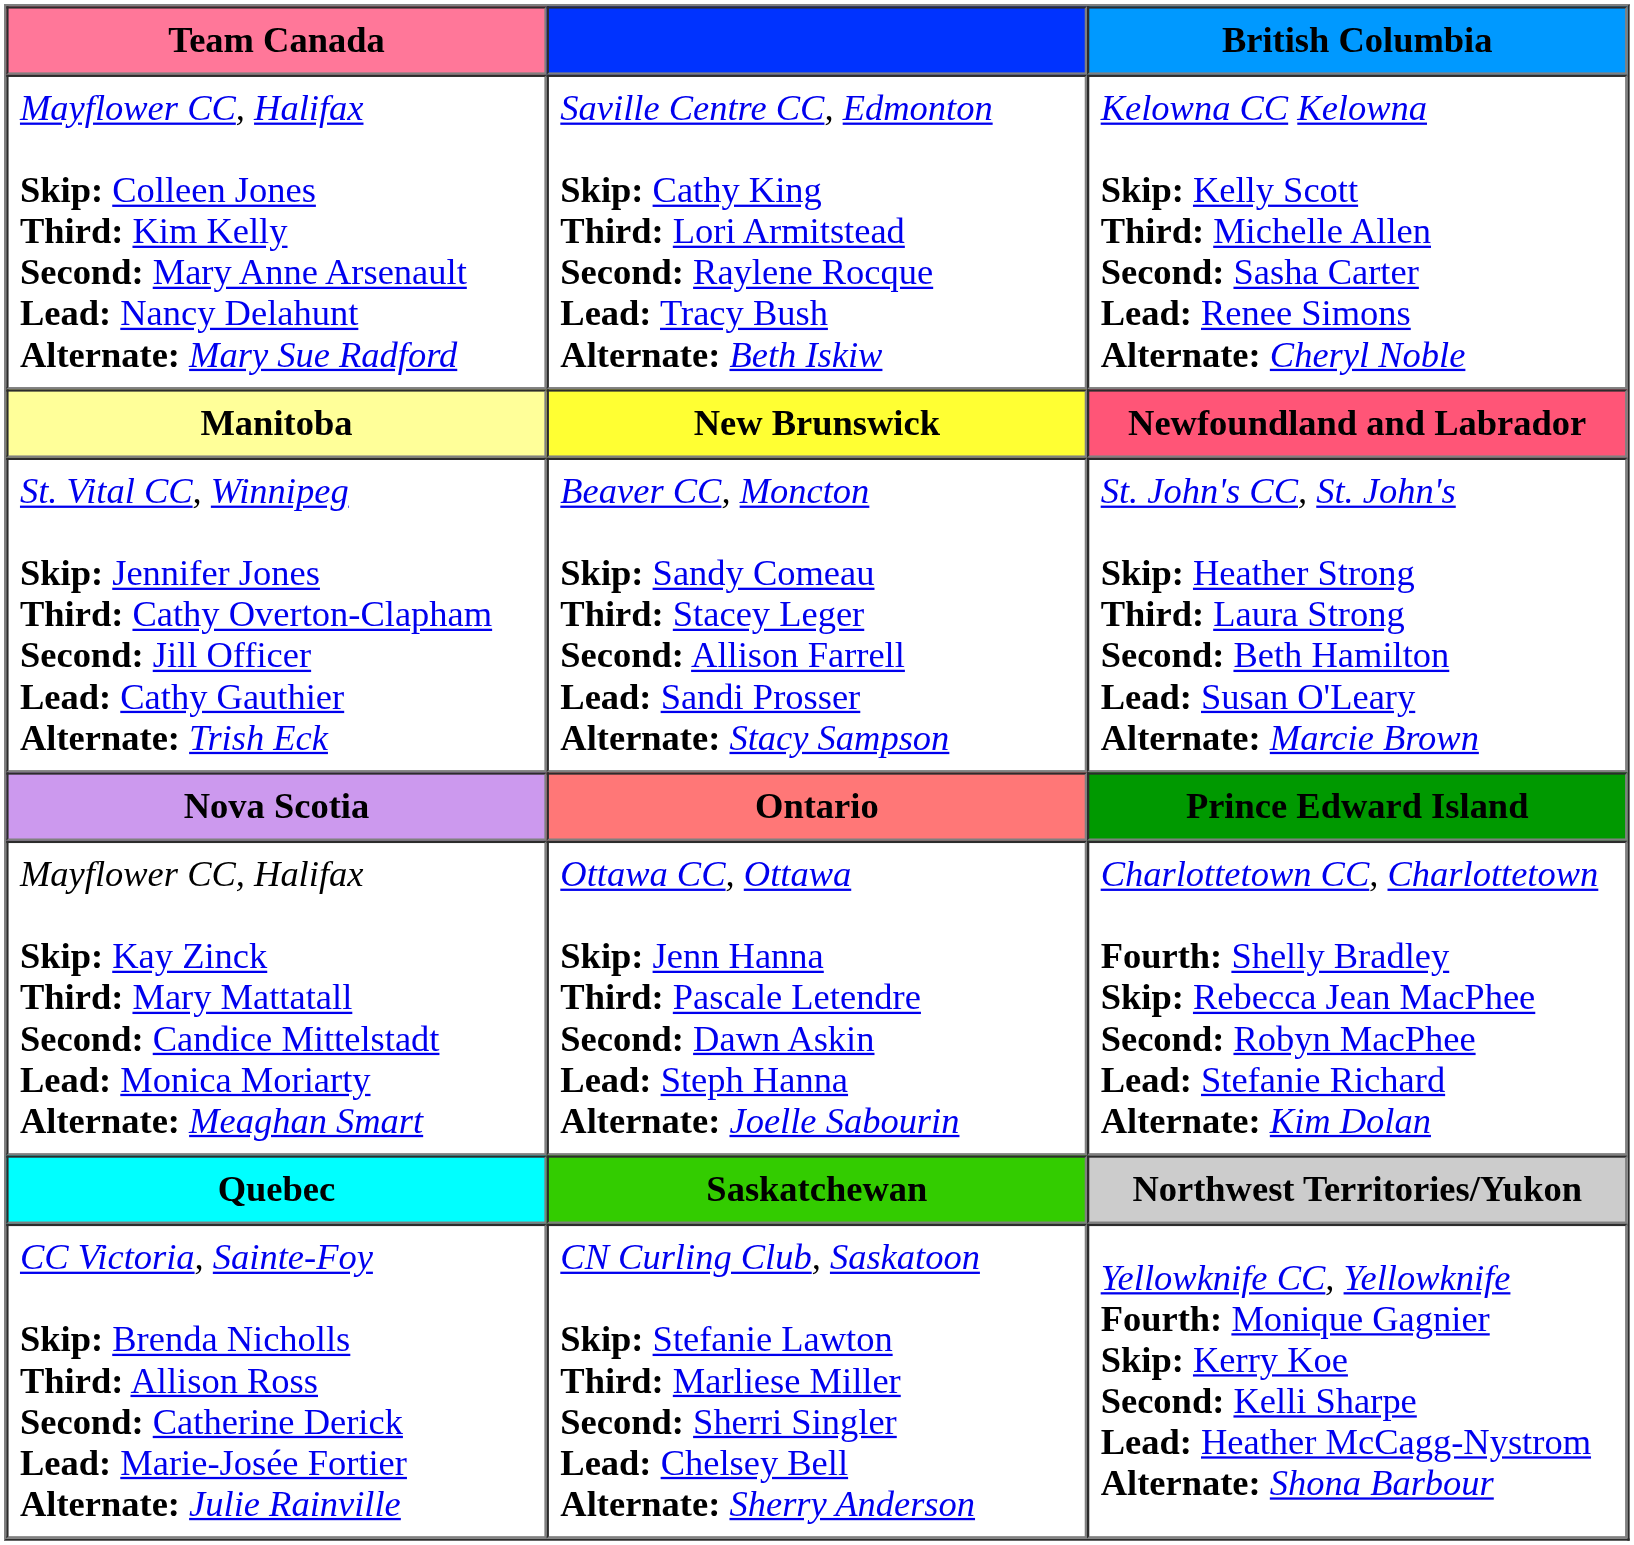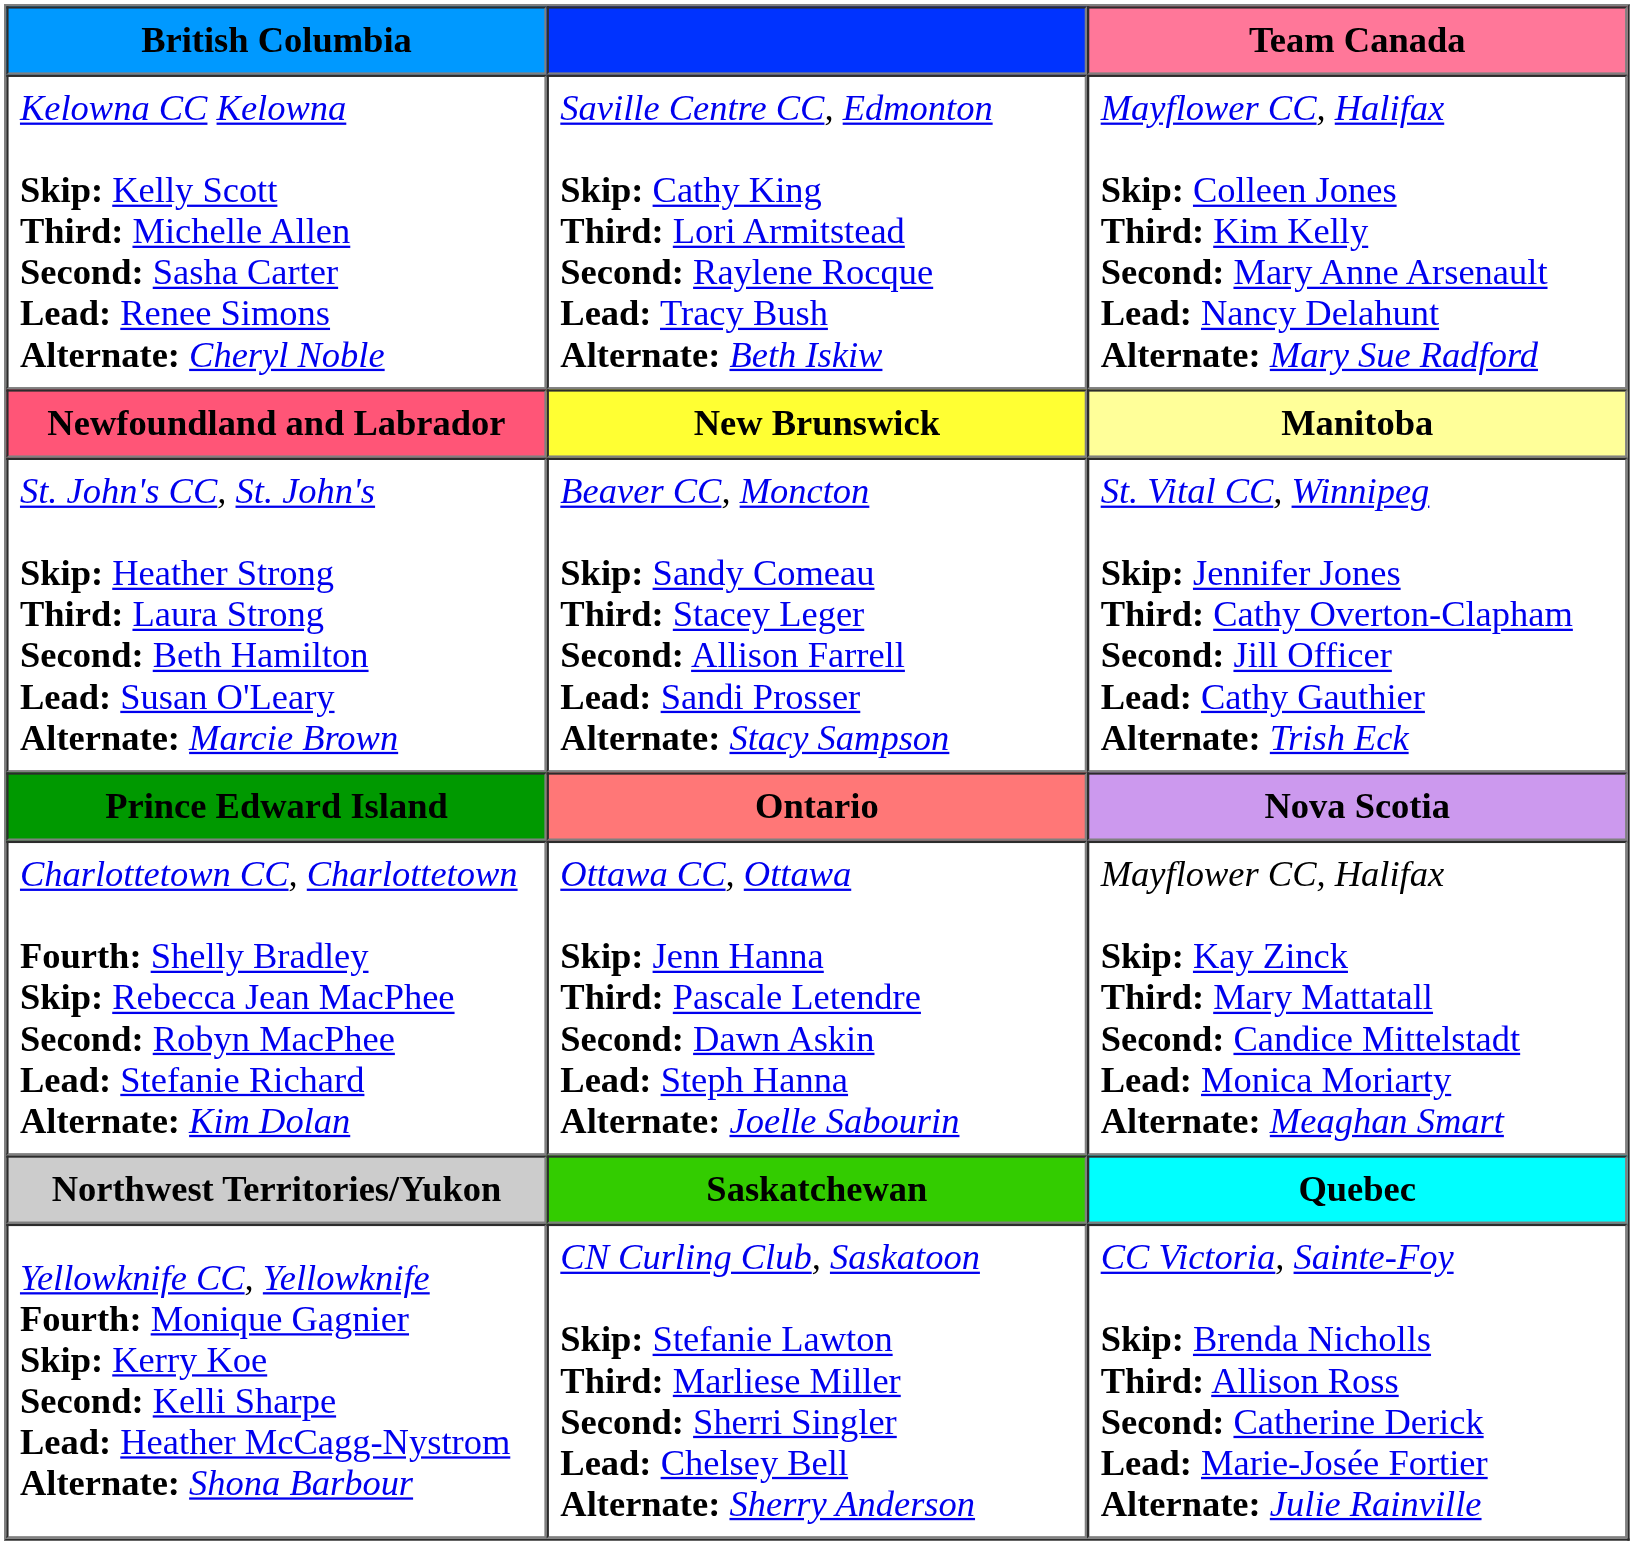columns swapped: (276, 39) <-> (1357, 39)
